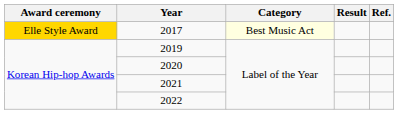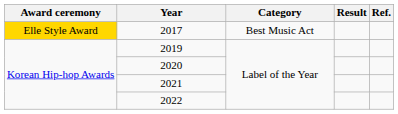(280, 30) lightyellow background -> (280, 30) no background
